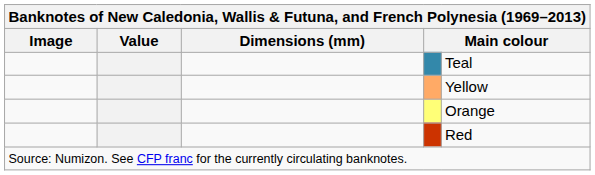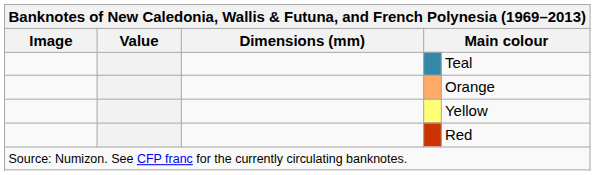(466, 87) Yellow -> (470, 87) Orange
(470, 111) Orange -> (466, 111) Yellow
